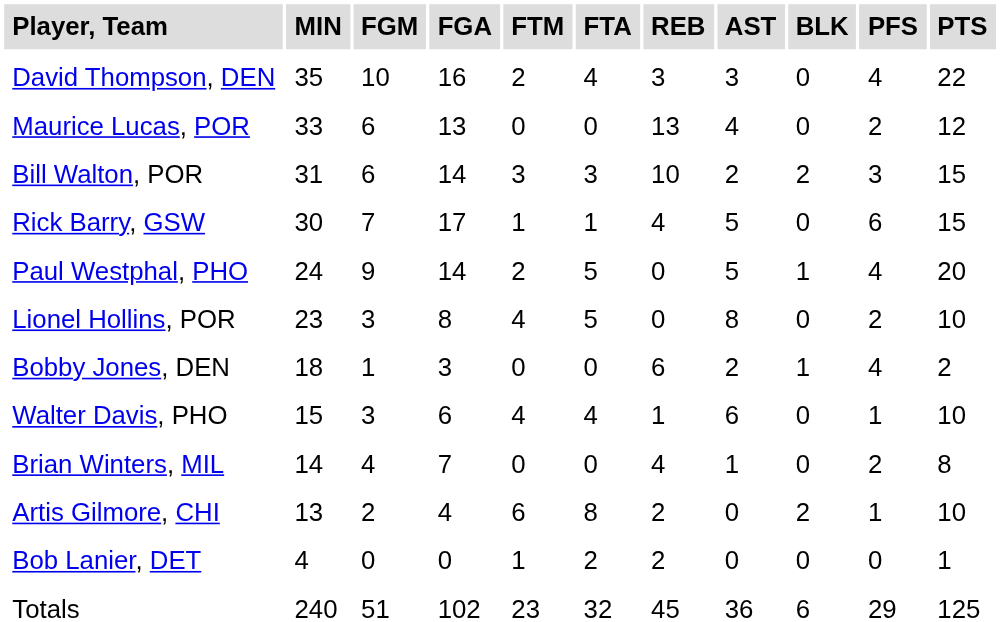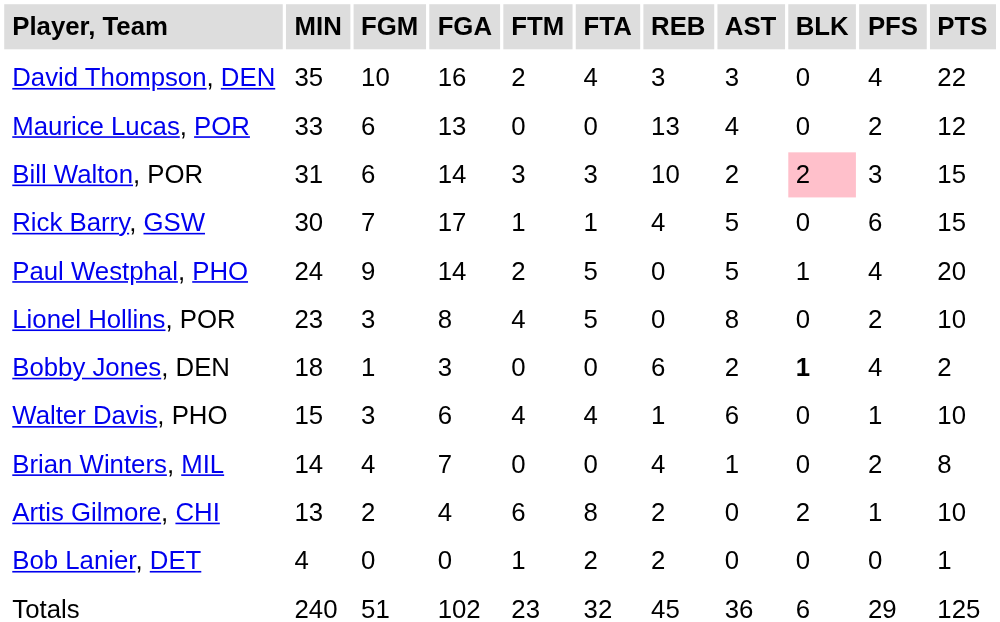(803, 174) no background -> (803, 174) pink background
(803, 367) normal -> (803, 367) bold
